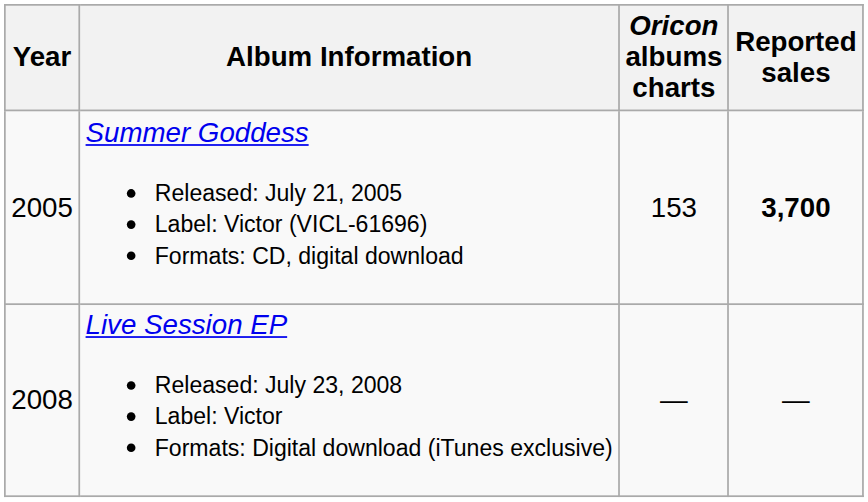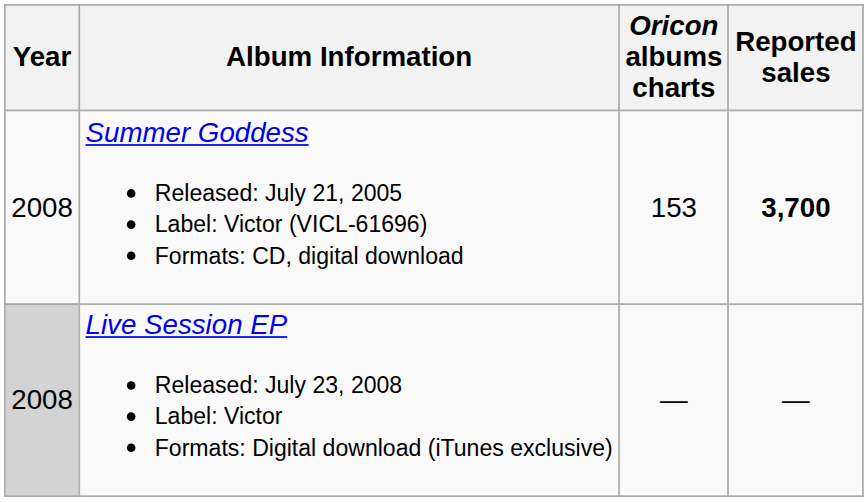(42, 207) 2005 -> (42, 207) 2008
(42, 399) no background -> (42, 399) lightgrey background
